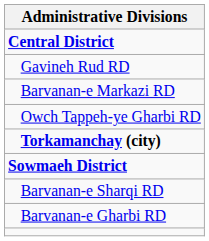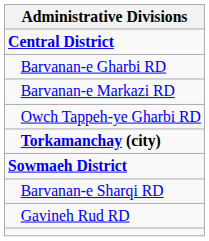(75, 66) Gavineh Rud RD -> (93, 66) Barvanan-e Gharbi RD
(93, 215) Barvanan-e Gharbi RD -> (75, 215) Gavineh Rud RD
